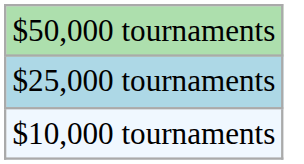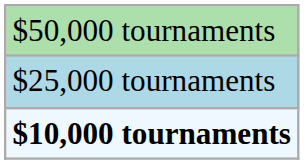(144, 132) normal -> (152, 132) bold
